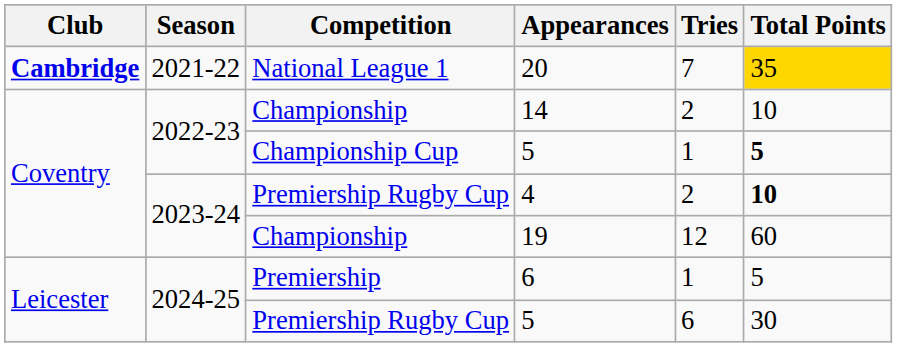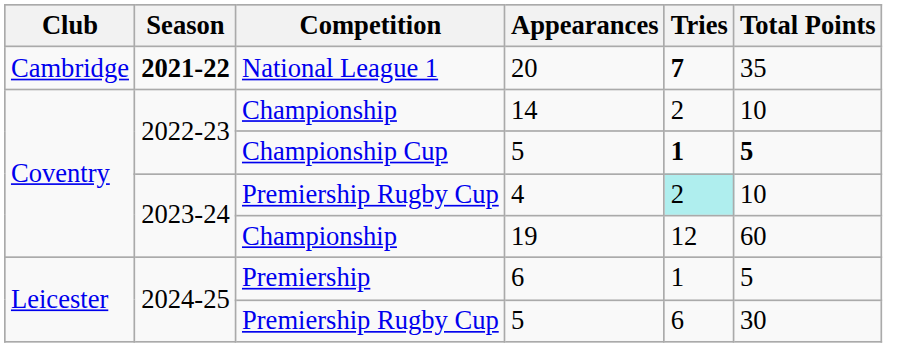(75, 67) bold -> (70, 67) normal
(196, 67) normal -> (185, 67) bold
(688, 67) normal -> (677, 67) bold
(764, 67) gold background -> (753, 67) no background
(688, 151) normal -> (677, 151) bold
(688, 194) no background -> (677, 194) paleturquoise background
(764, 194) bold -> (753, 194) normal
